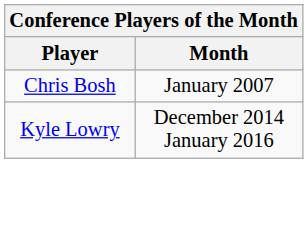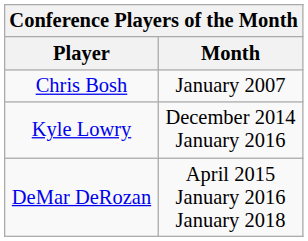+ row: (81, 196)
